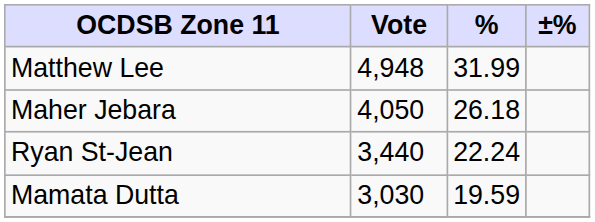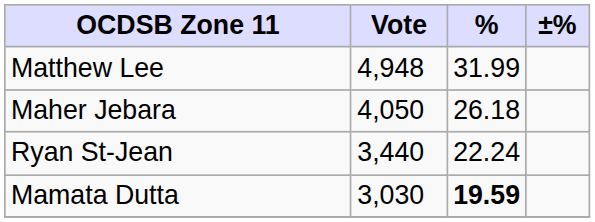(487, 195) normal -> (487, 195) bold
